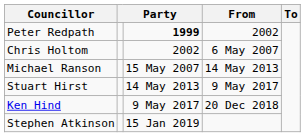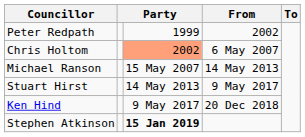(186, 32) bold -> (186, 32) normal
(186, 50) no background -> (186, 50) lightsalmon background
(162, 123) normal -> (162, 123) bold
